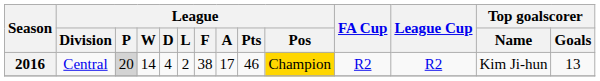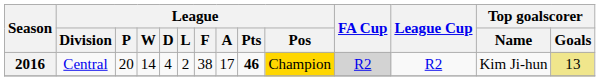(126, 64) lightgrey background -> (126, 64) no background
(251, 64) normal -> (251, 64) bold
(363, 64) no background -> (363, 64) lightgrey background
(573, 64) no background -> (573, 64) khaki background
